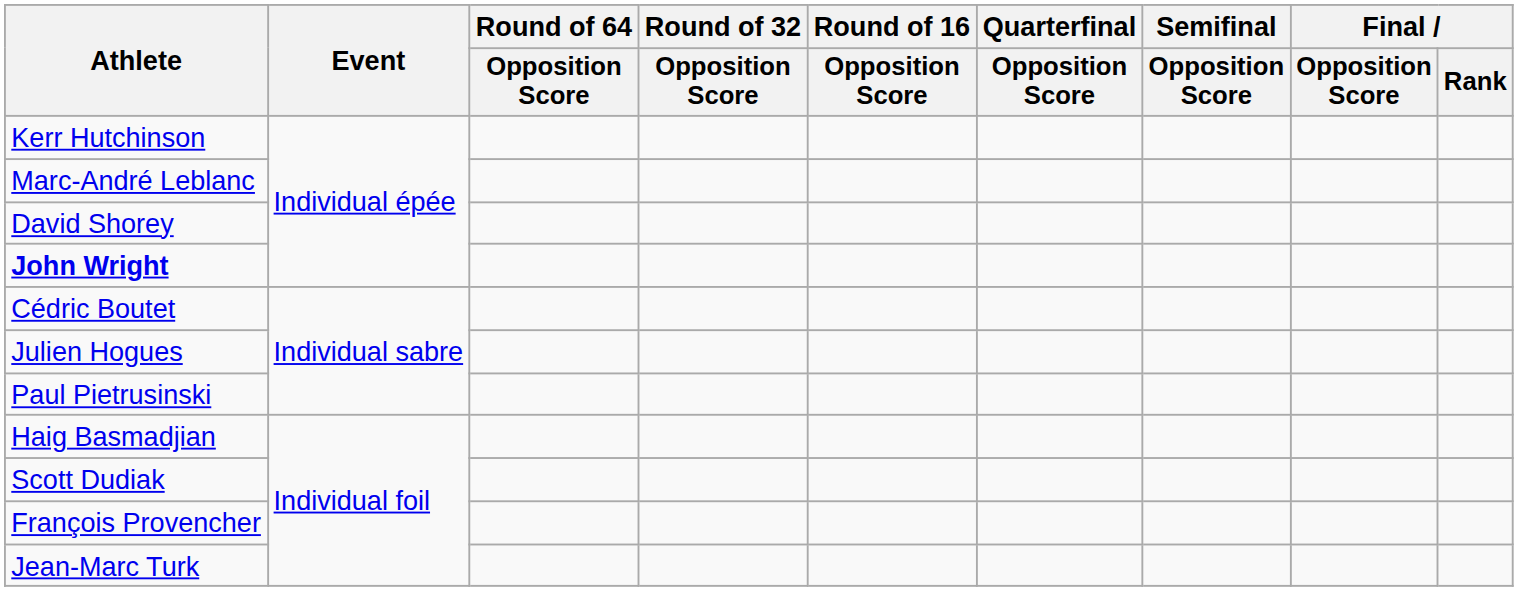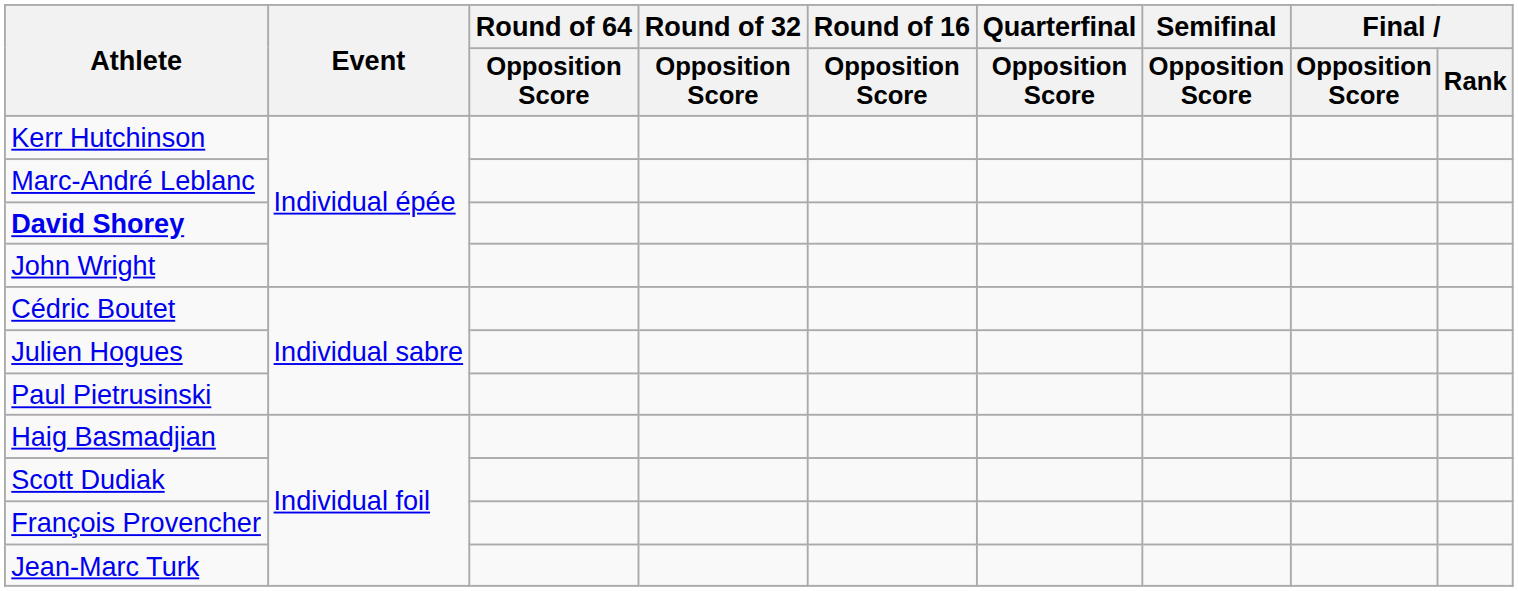(92, 224) normal -> (98, 224) bold
(90, 266) bold -> (83, 266) normal
